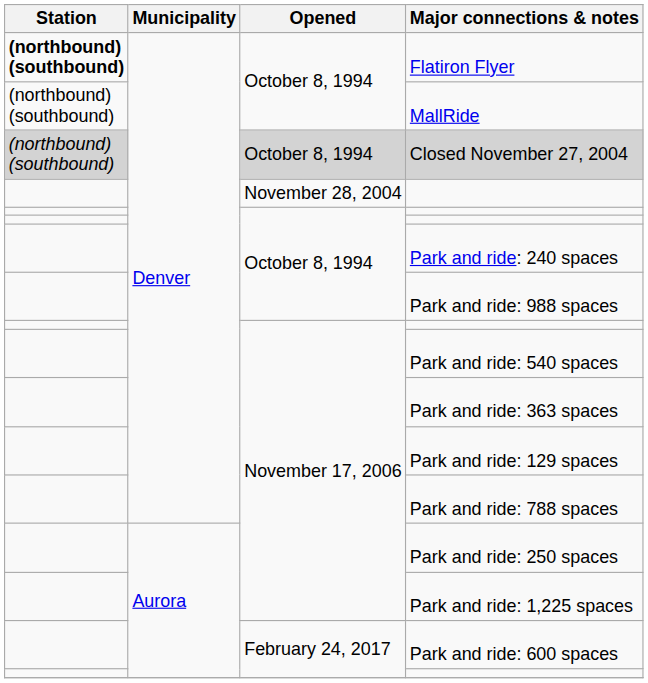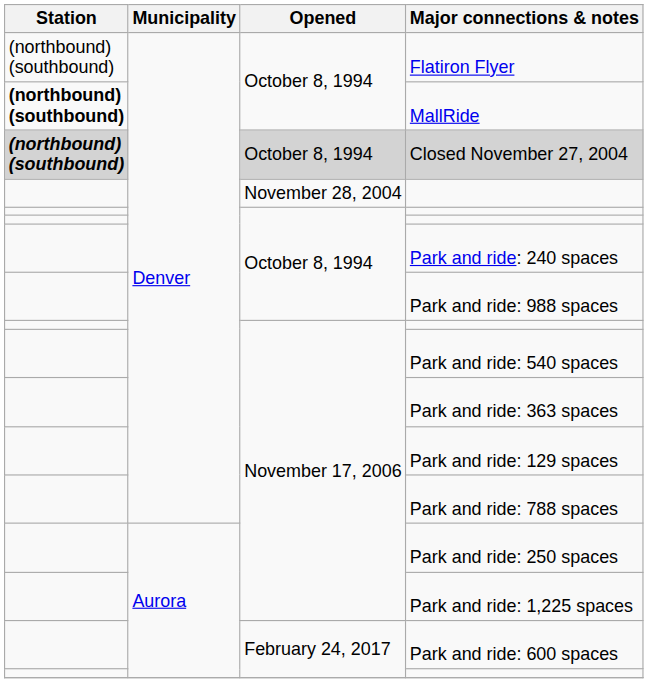(66, 57) bold -> (61, 57) normal
(61, 105) normal -> (66, 105) bold
(61, 154) normal -> (66, 154) bold
